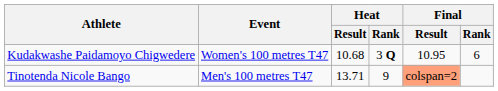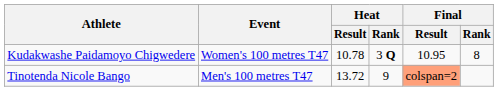(350, 55) 10.68 -> (350, 55) 10.78
(477, 55) 6 -> (477, 55) 8
(350, 76) 13.71 -> (350, 76) 13.72
